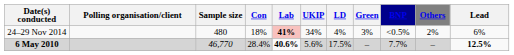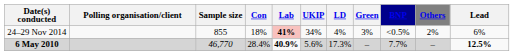(220, 32) 480 -> (220, 32) 855
(286, 45) 40.6% -> (286, 45) 40.9%
(340, 45) 17.5% -> (340, 45) 17.3%
